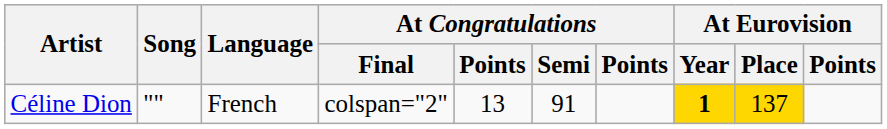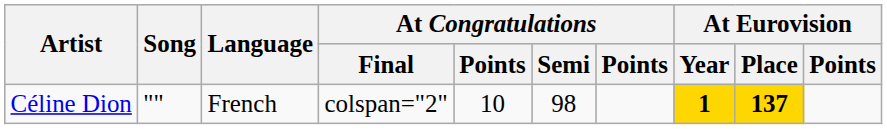(492, 103) 13 -> (492, 103) 10
(564, 103) 91 -> (564, 103) 98
(769, 103) normal -> (769, 103) bold
